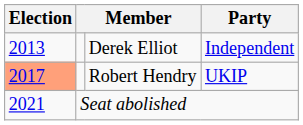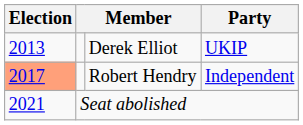(250, 47) Independent -> (226, 47) UKIP
(226, 76) UKIP -> (250, 76) Independent
